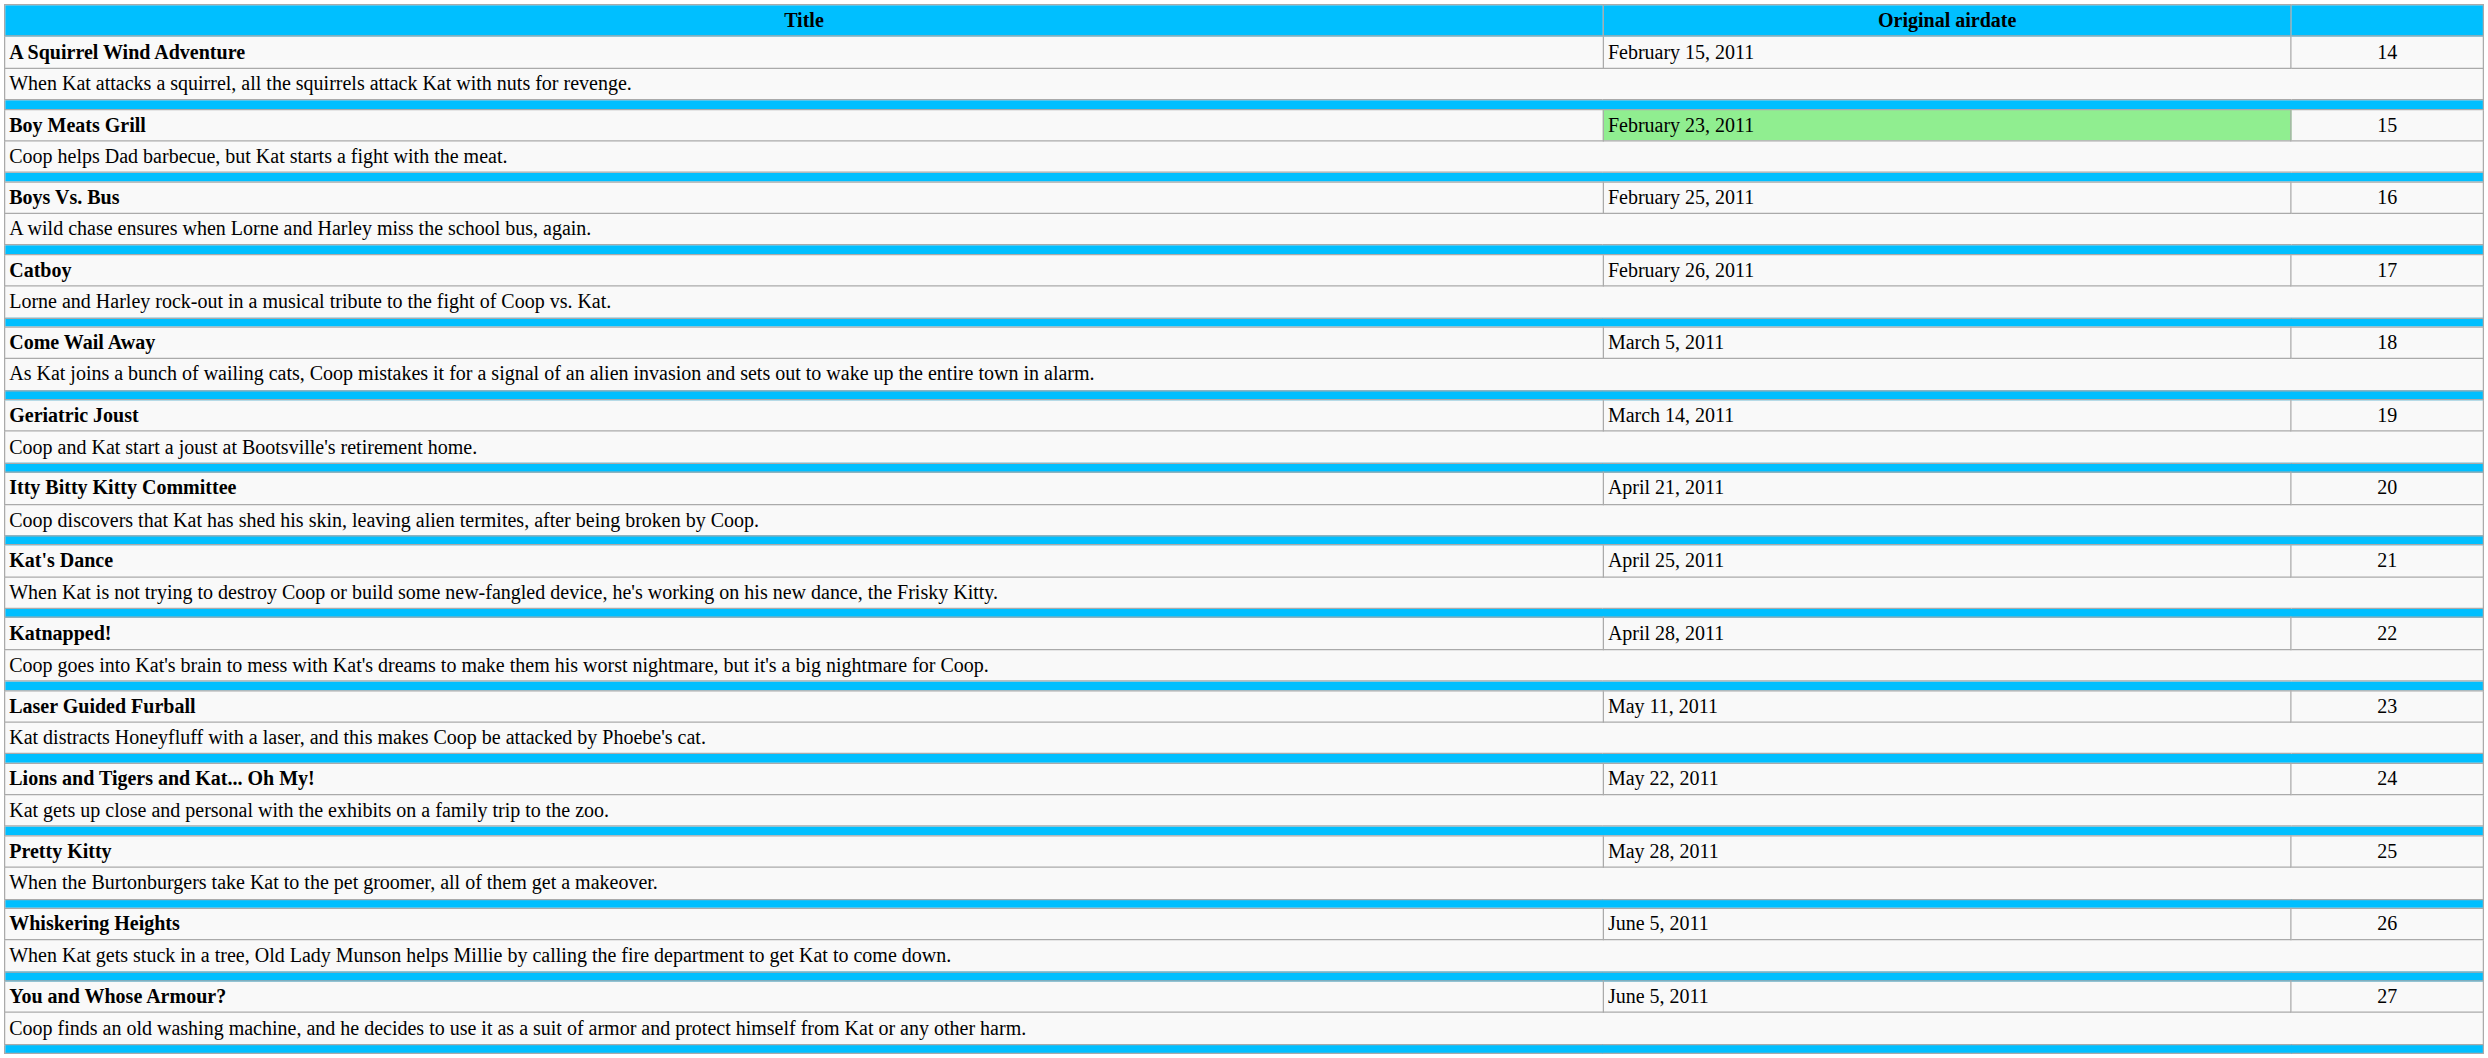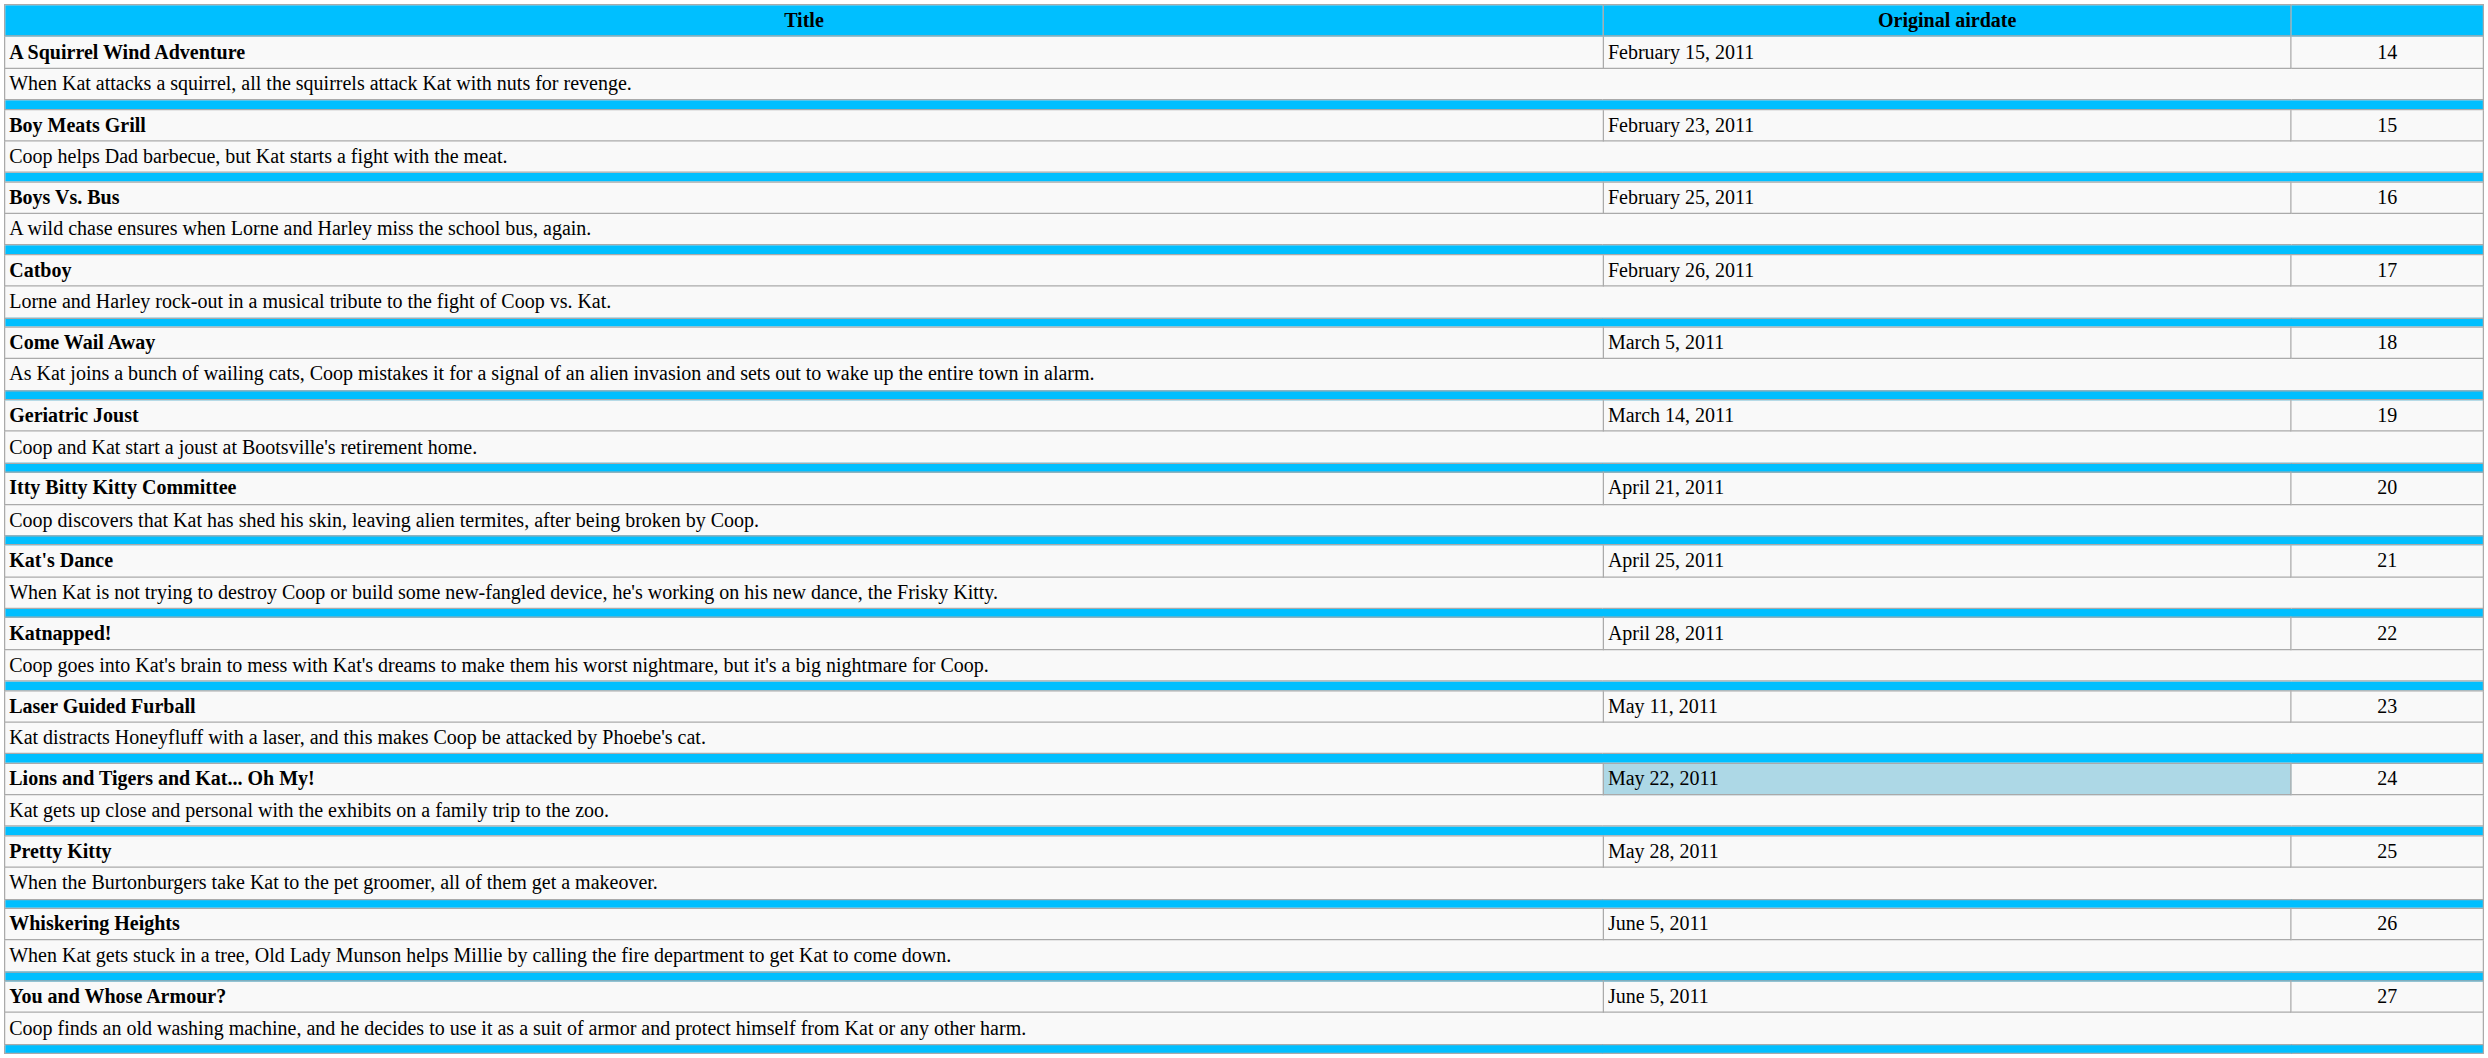(1681, 124) lightgreen background -> (1681, 124) no background
(1663, 778) no background -> (1663, 778) lightblue background
